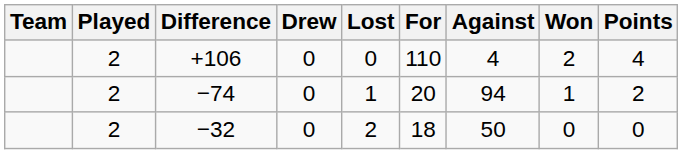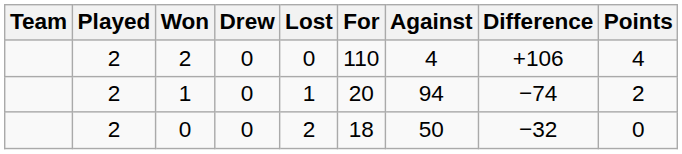columns swapped: (569, 22) <-> (216, 22)
